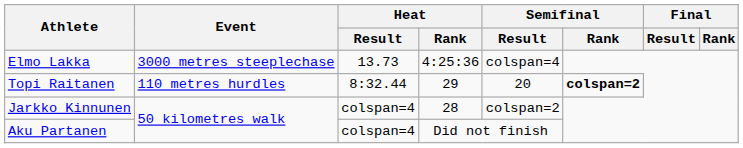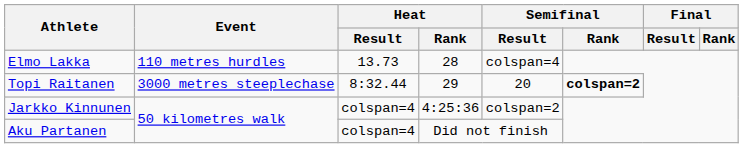(236, 62) 3000 metres steeplechase -> (211, 62) 110 metres hurdles
(450, 62) 4:25:36 -> (450, 62) 28
(211, 85) 110 metres hurdles -> (236, 85) 3000 metres steeplechase
(450, 108) 28 -> (450, 108) 4:25:36
